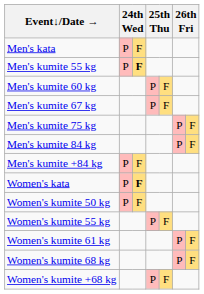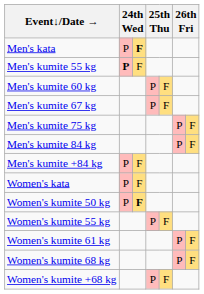(139, 47) normal -> (139, 47) bold
(126, 67) normal -> (126, 67) bold
(139, 67) bold -> (139, 67) normal
(139, 183) bold -> (139, 183) normal
(139, 202) normal -> (139, 202) bold
